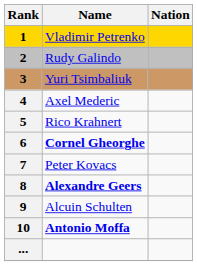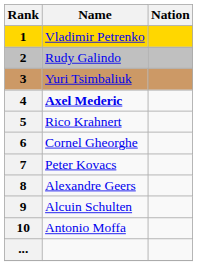(82, 100) normal -> (84, 100) bold
(95, 143) bold -> (91, 143) normal
(93, 185) bold -> (90, 185) normal
(87, 228) bold -> (85, 228) normal
